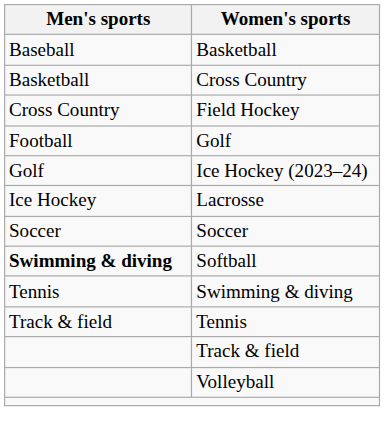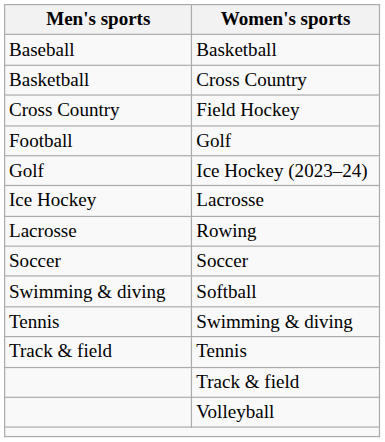+ row: (226, 230)
(90, 261) bold -> (87, 291) normal
